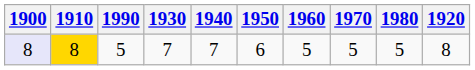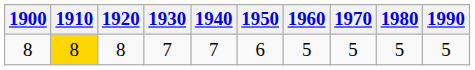columns swapped: (446, 19) <-> (121, 19)
(28, 49) lavender background -> (28, 49) no background
